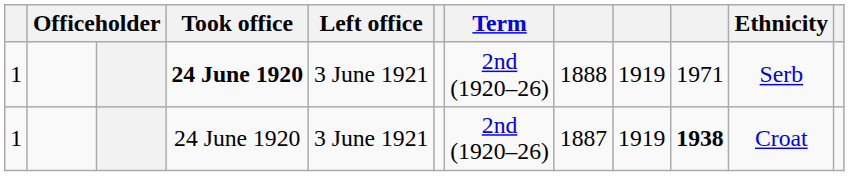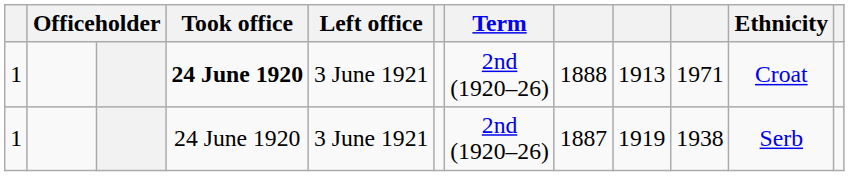(642, 74) 1919 -> (642, 74) 1913
(781, 74) Serb -> (781, 74) Croat
(700, 138) bold -> (700, 138) normal
(781, 138) Croat -> (781, 138) Serb
